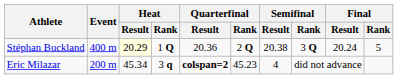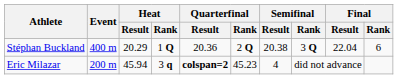(135, 47) lightyellow background -> (135, 47) no background
(345, 47) 20.24 -> (345, 47) 22.04
(378, 47) 5 -> (378, 47) 6
(135, 65) 45.34 -> (135, 65) 45.94
